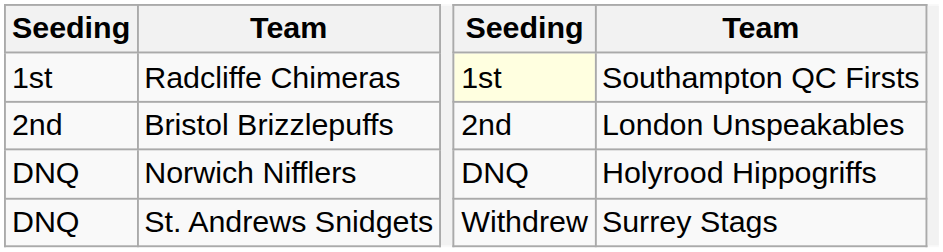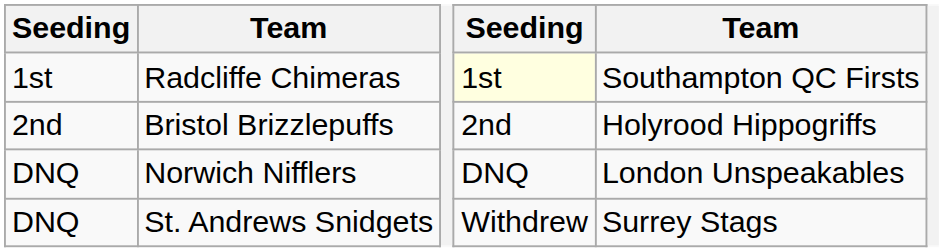(753, 125) London Unspeakables -> (739, 125) Holyrood Hippogriffs
(739, 173) Holyrood Hippogriffs -> (753, 173) London Unspeakables
